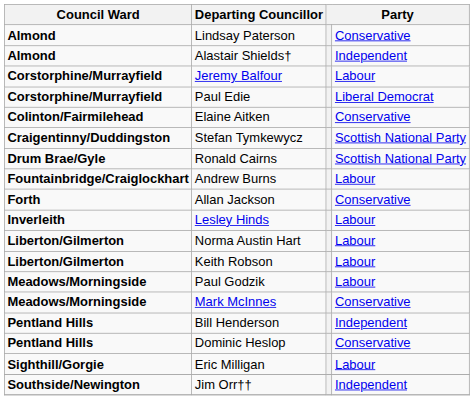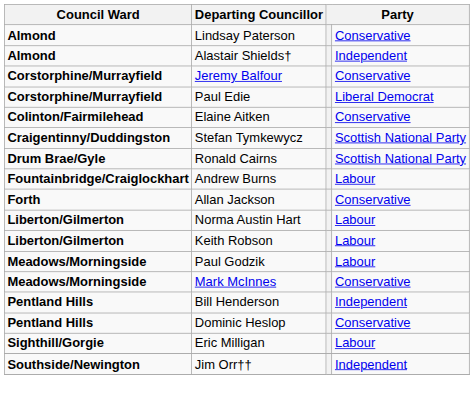(355, 76) Labour -> (373, 76) Conservative
- row: (232, 220)
